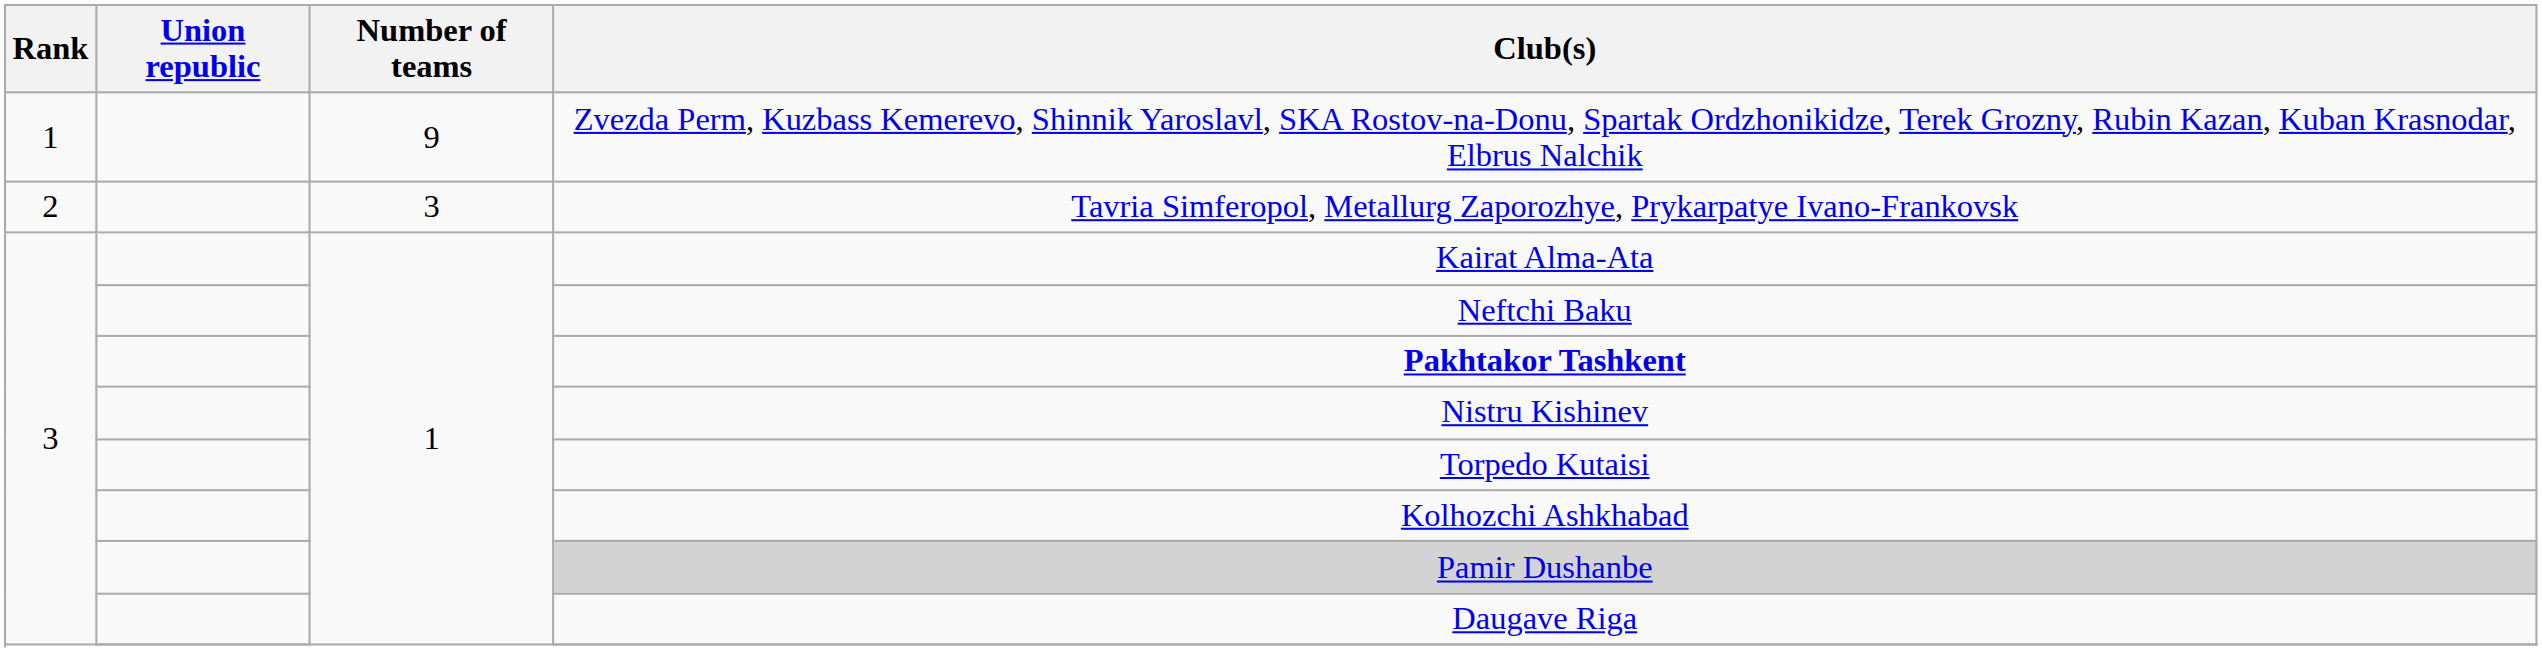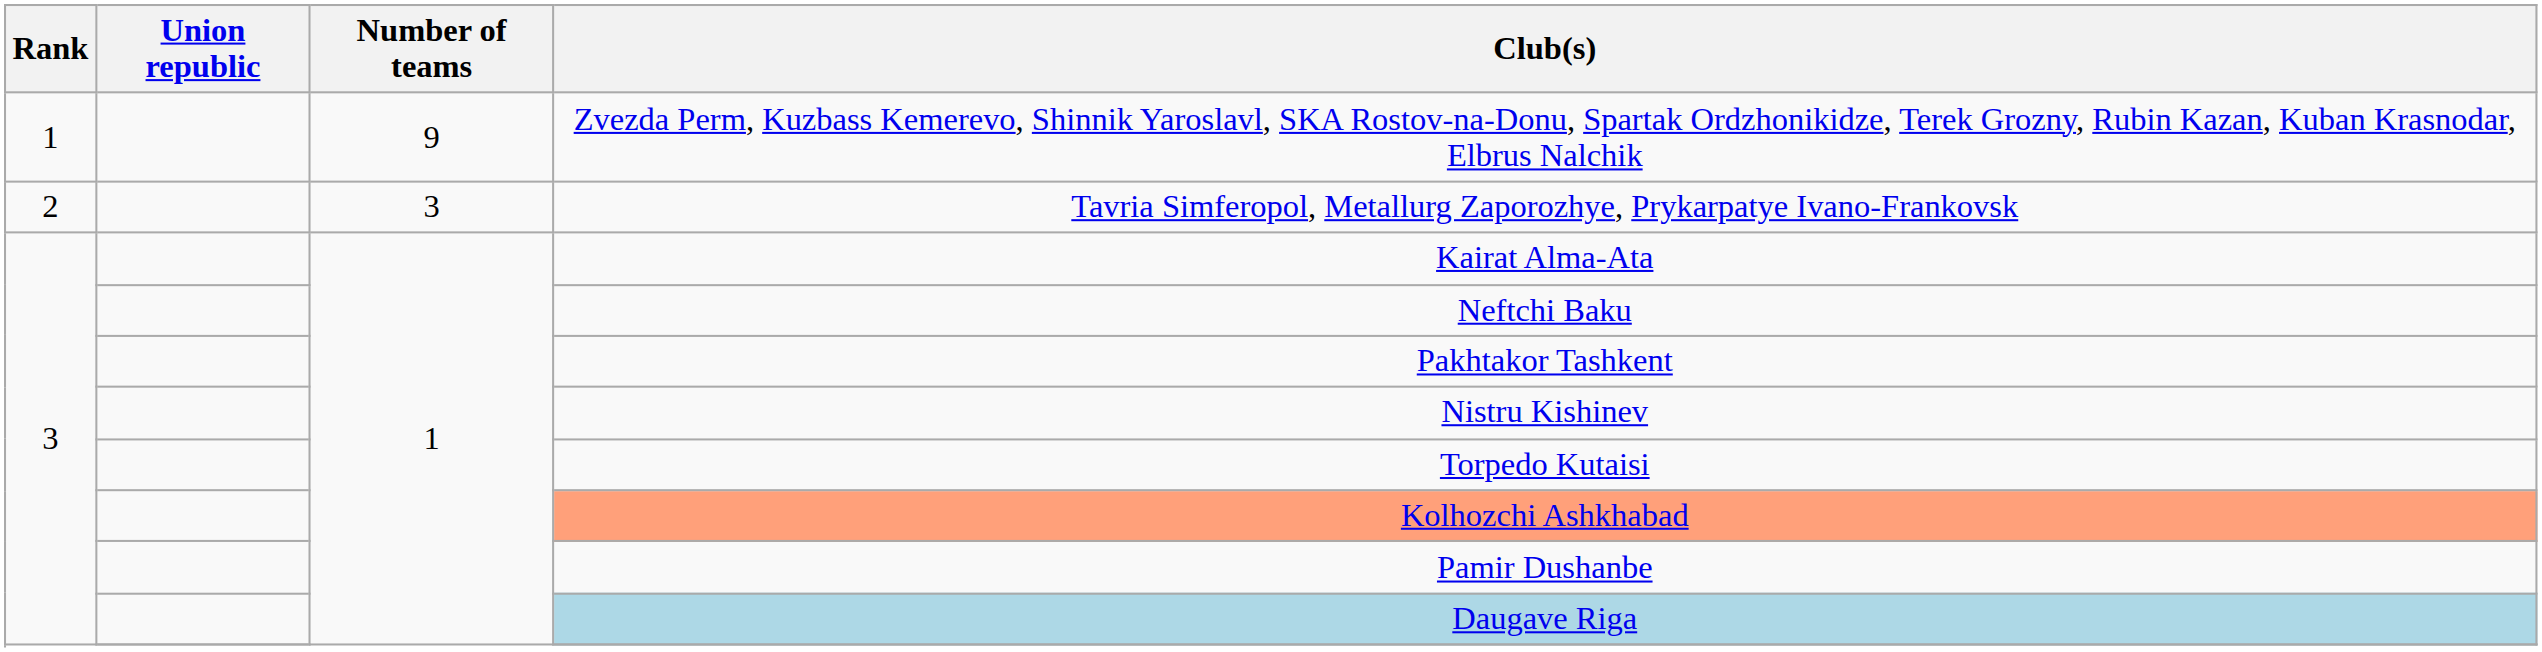(1545, 360) bold -> (1545, 360) normal
(1545, 515) no background -> (1545, 515) lightsalmon background
(1545, 566) lightgrey background -> (1545, 566) no background
(1545, 618) no background -> (1545, 618) lightblue background
